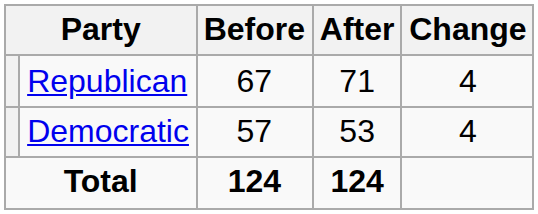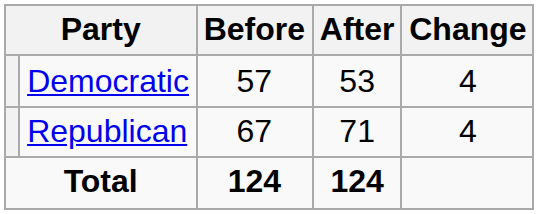rows swapped: (107, 80) <-> (108, 131)
